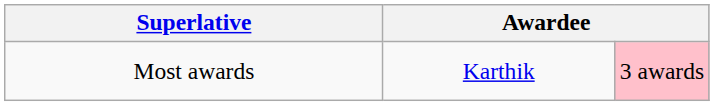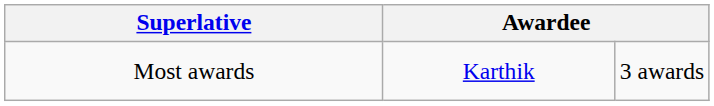(662, 71) pink background -> (662, 71) no background
